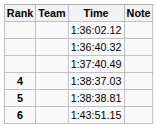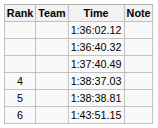(20, 81) bold -> (20, 81) normal
(20, 99) bold -> (20, 99) normal
(20, 116) bold -> (20, 116) normal
